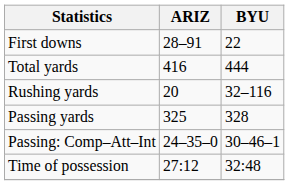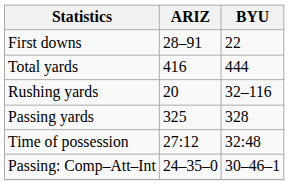rows swapped: (82, 141) <-> (68, 166)
